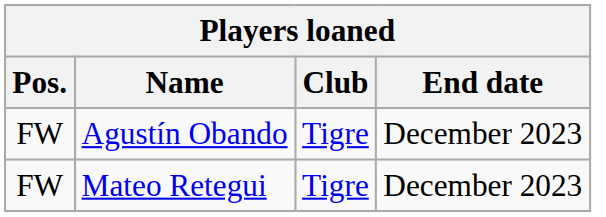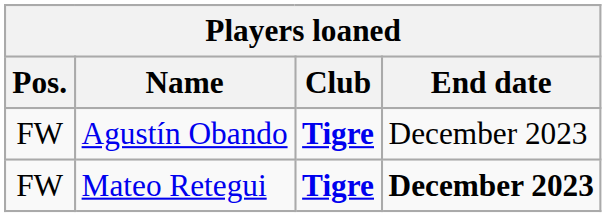(335, 133) normal -> (338, 133) bold
(335, 185) normal -> (338, 185) bold
(483, 185) normal -> (491, 185) bold
